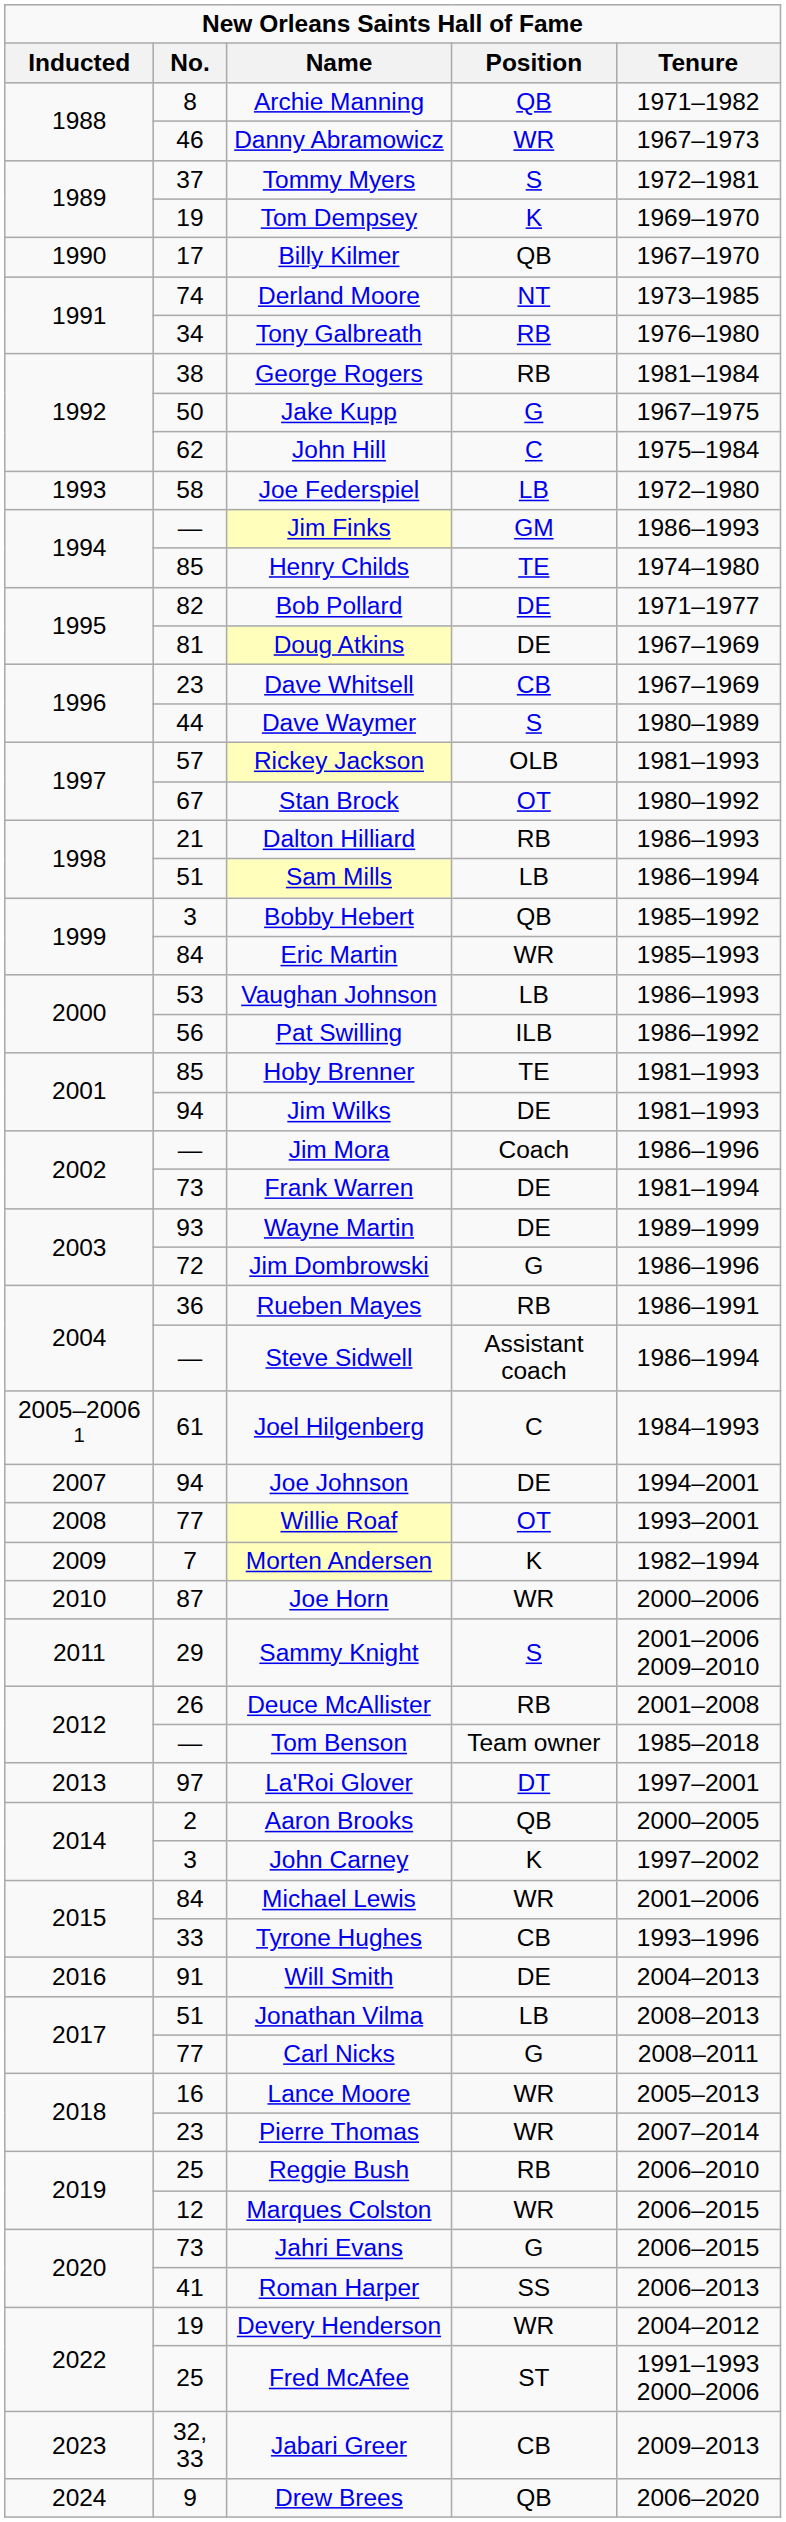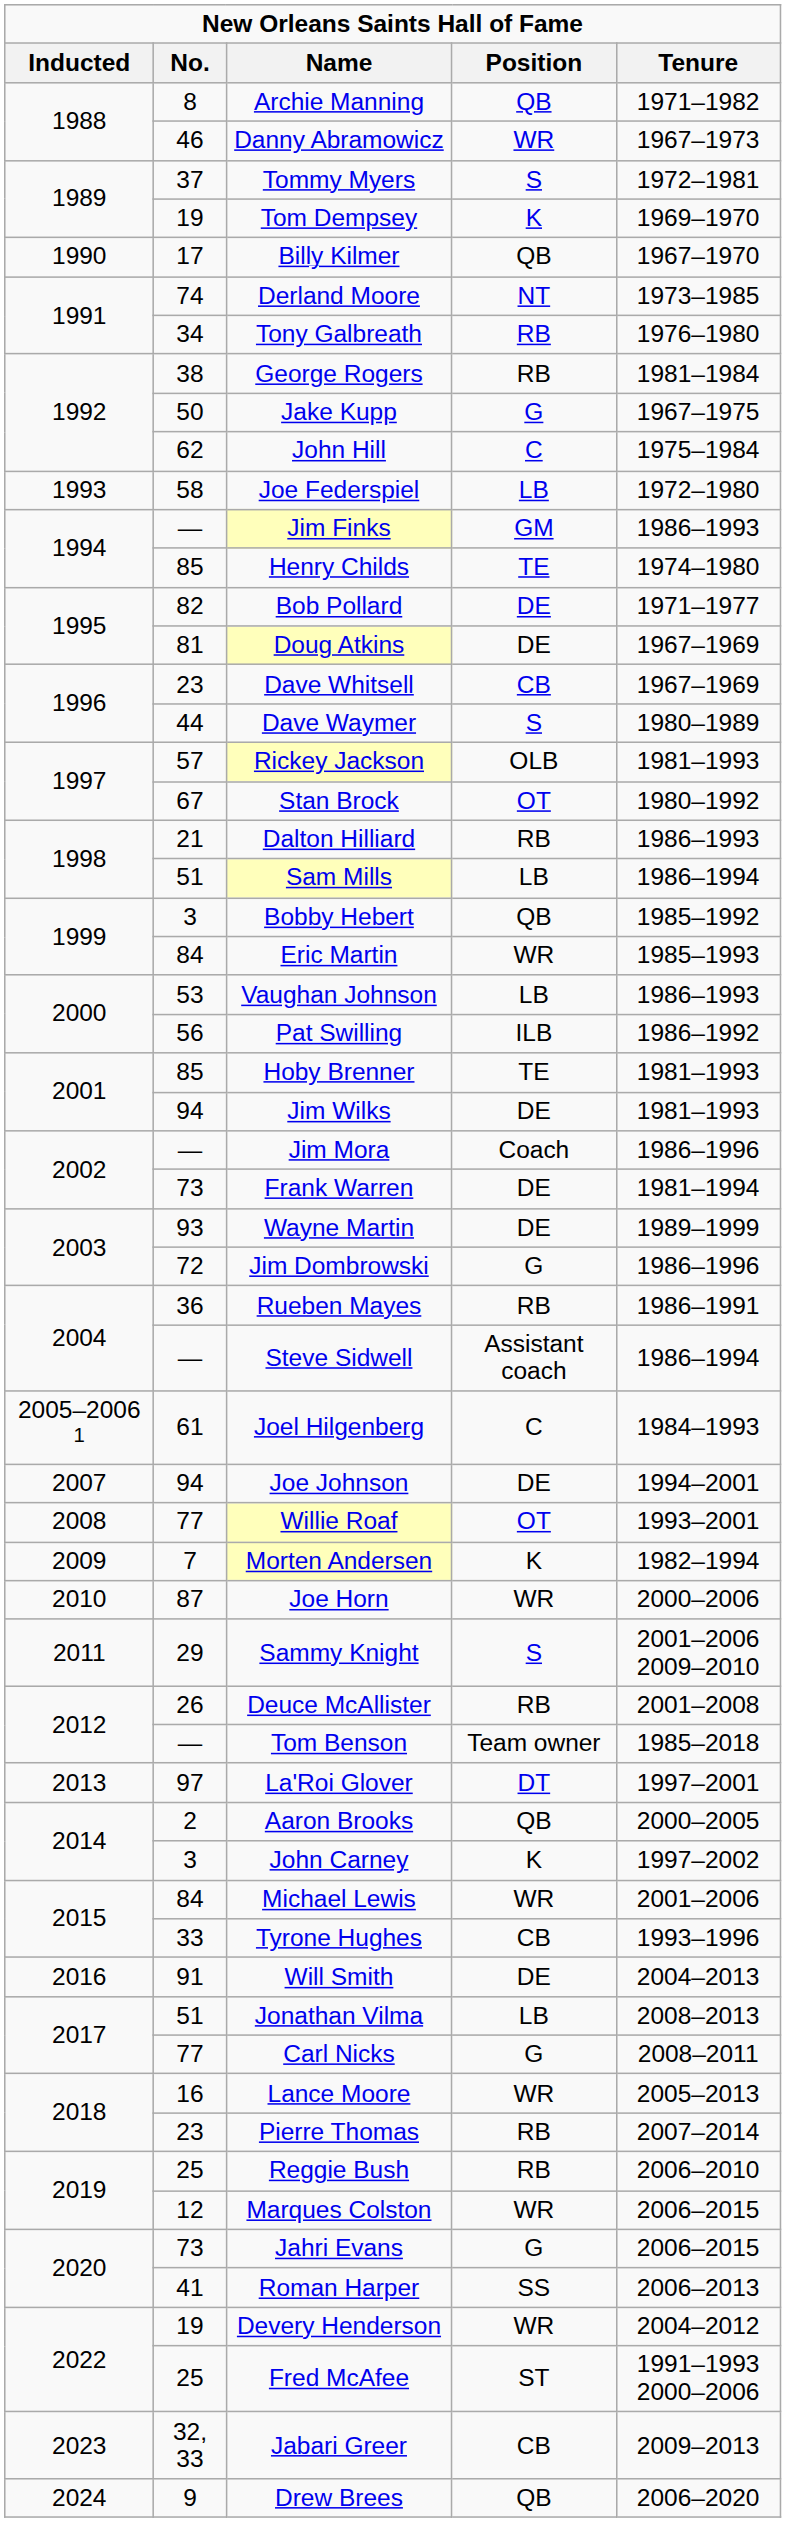(534, 2131) WR -> (534, 2131) RB
